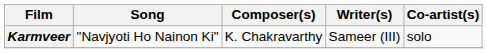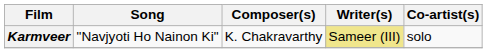(364, 36) no background -> (364, 36) khaki background
